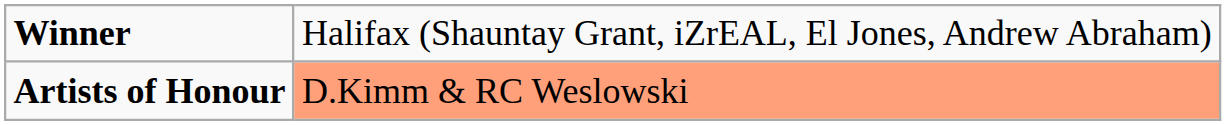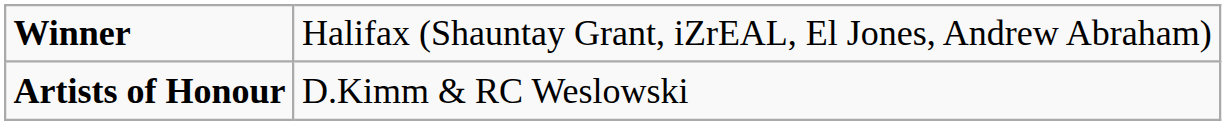(495, 90) lightsalmon background -> (495, 90) no background
